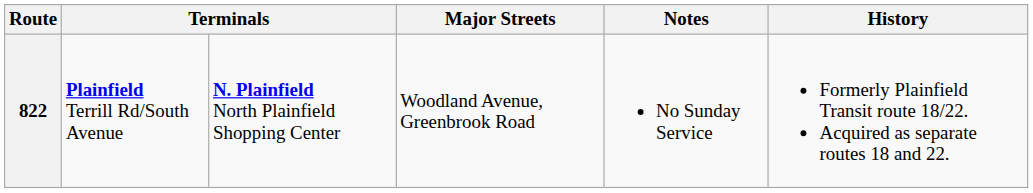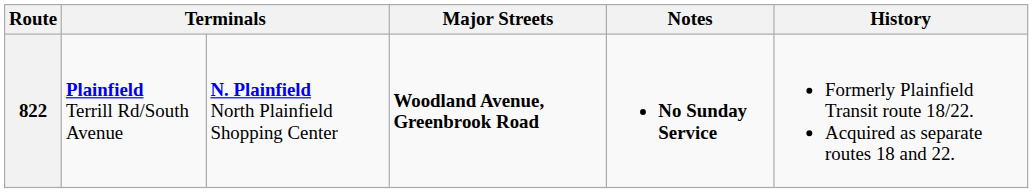(472, 110) normal -> (469, 110) bold
(686, 121) normal -> (690, 121) bold
